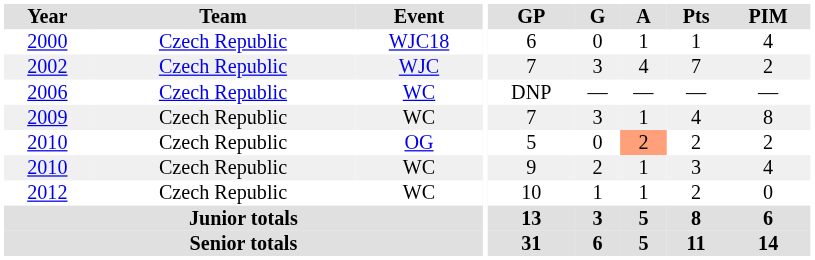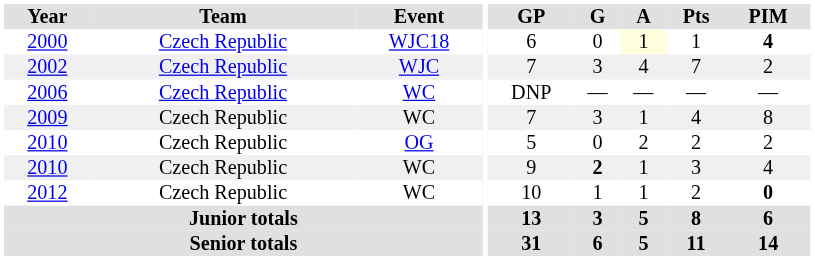(643, 41) no background -> (643, 41) lightyellow background
(768, 41) normal -> (768, 41) bold
(643, 142) lightsalmon background -> (643, 142) no background
(598, 167) normal -> (598, 167) bold
(768, 192) normal -> (768, 192) bold
